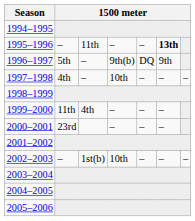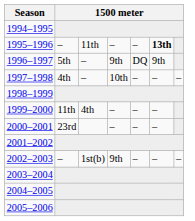(122, 61) 9th(b) -> (116, 61) 9th
(119, 159) 10th -> (116, 159) 9th
